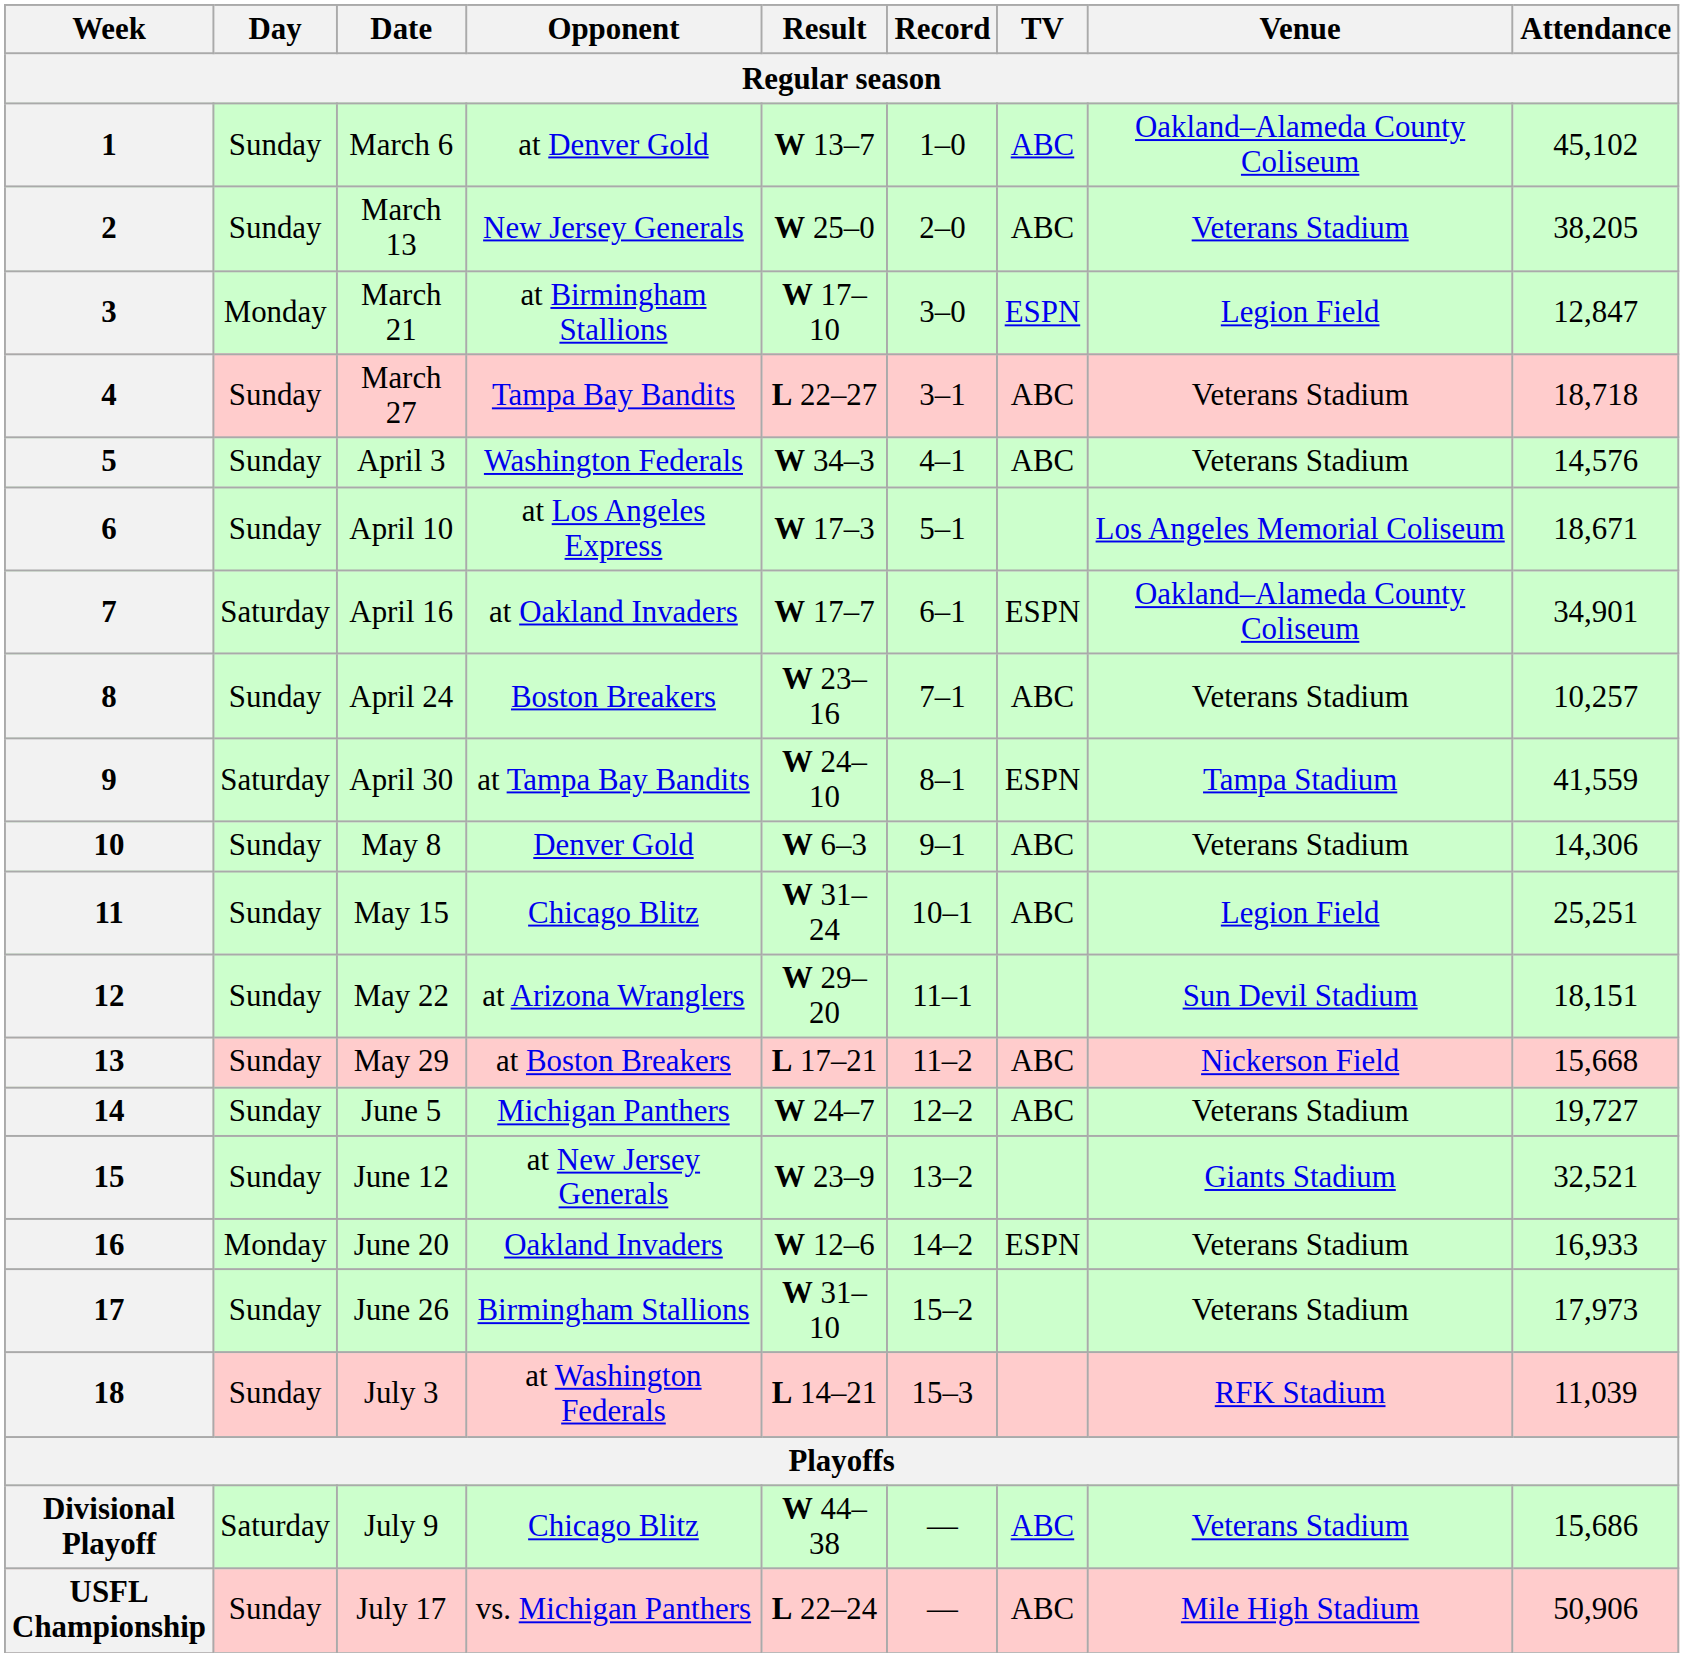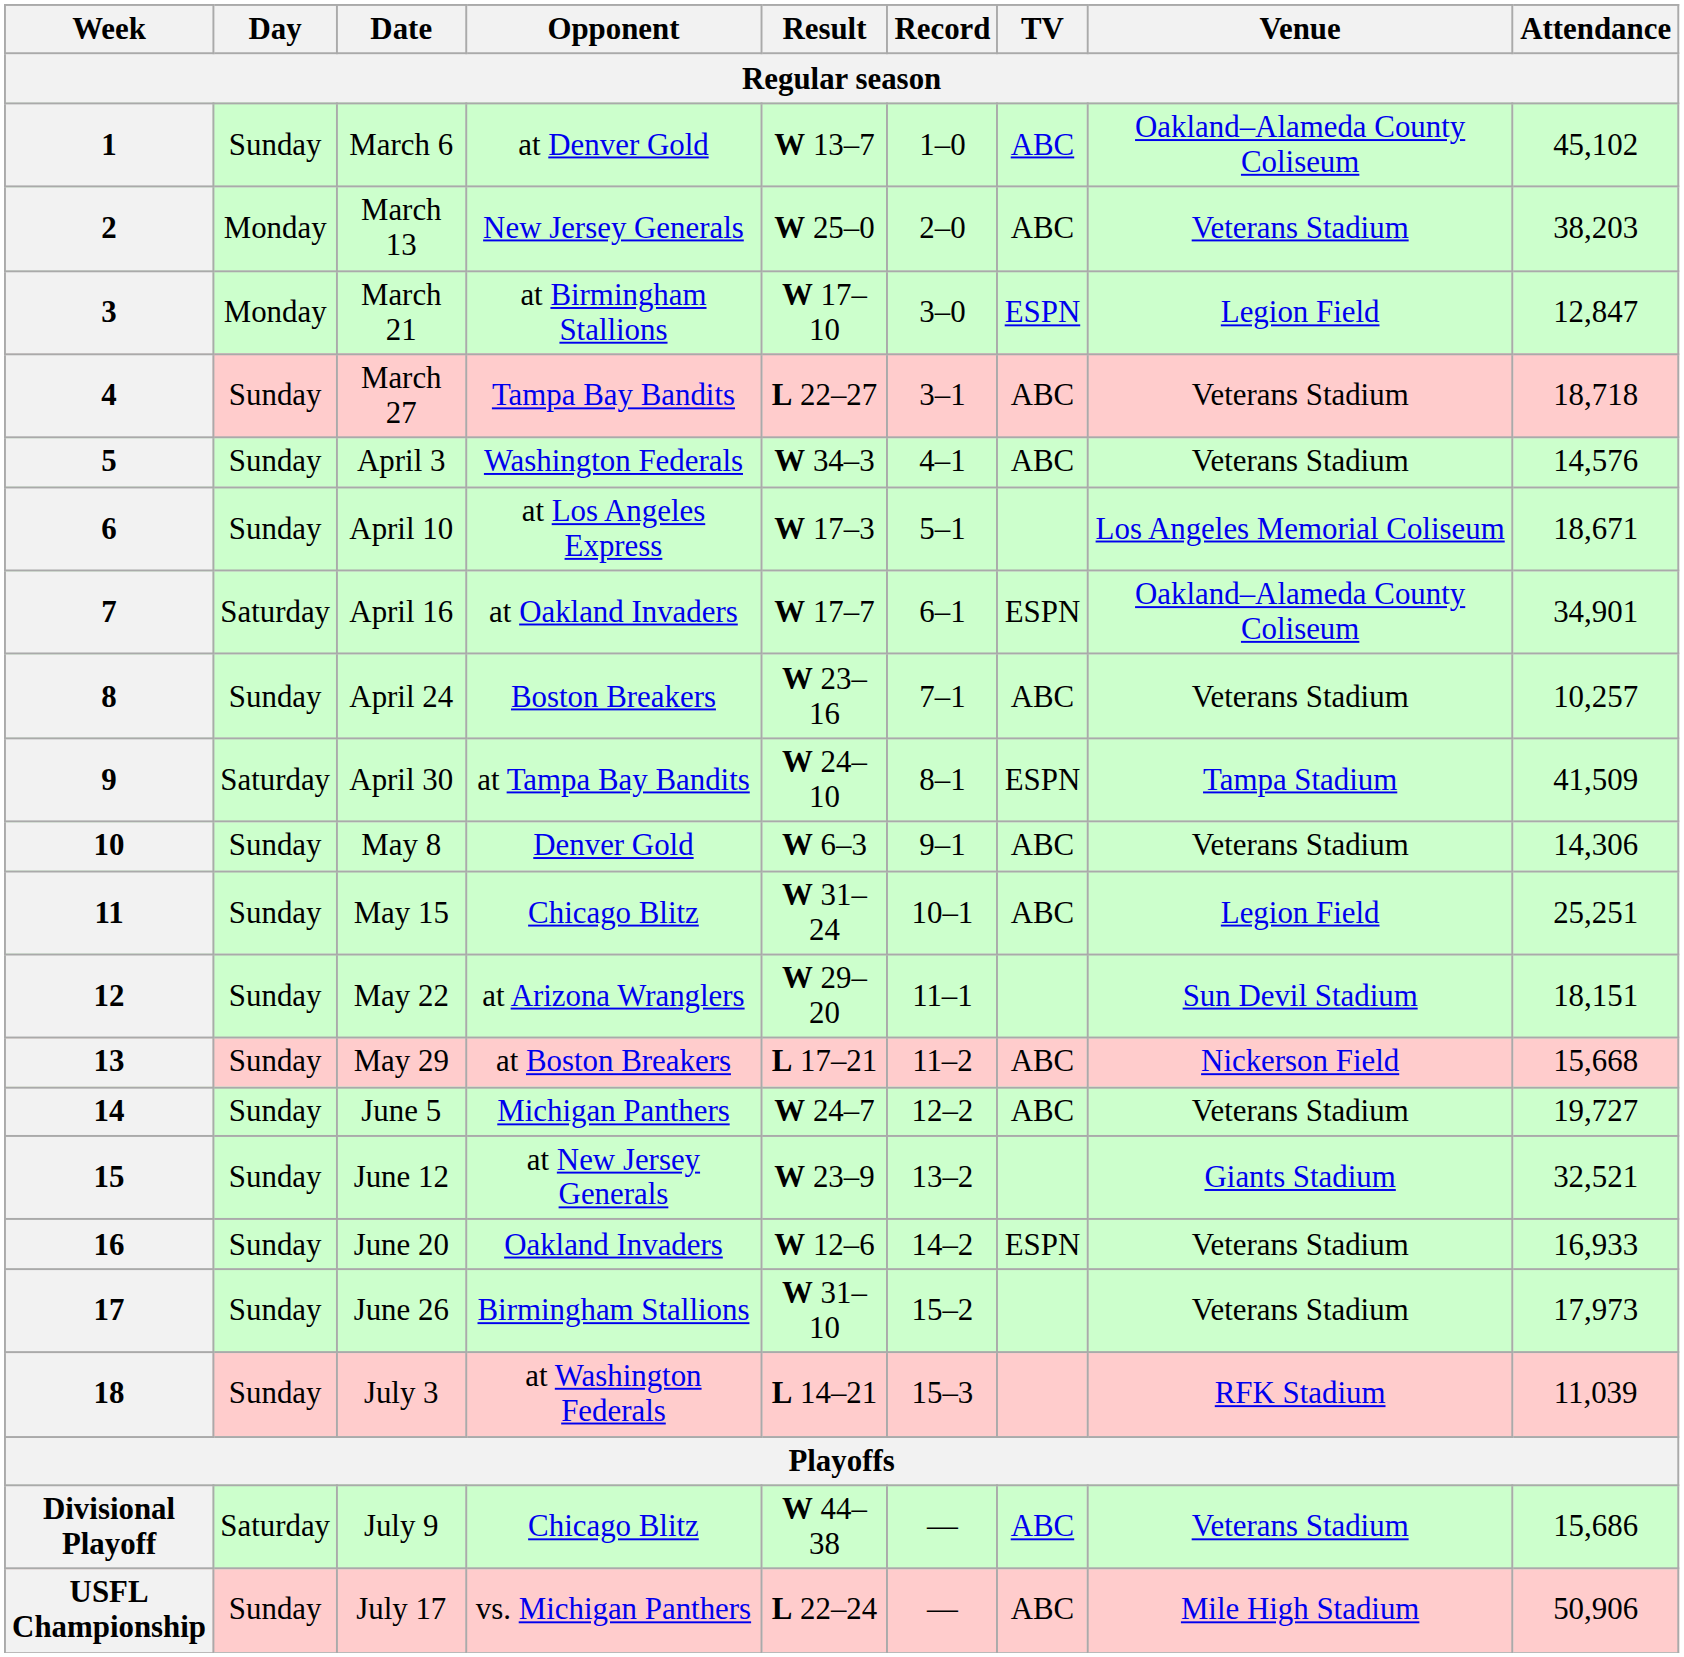(275, 228) Sunday -> (275, 228) Monday
(1596, 228) 38,205 -> (1596, 228) 38,203
(1596, 779) 41,559 -> (1596, 779) 41,509
(275, 1243) Monday -> (275, 1243) Sunday
